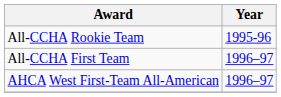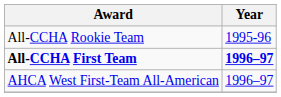(69, 59) normal -> (72, 59) bold
(249, 59) normal -> (249, 59) bold
